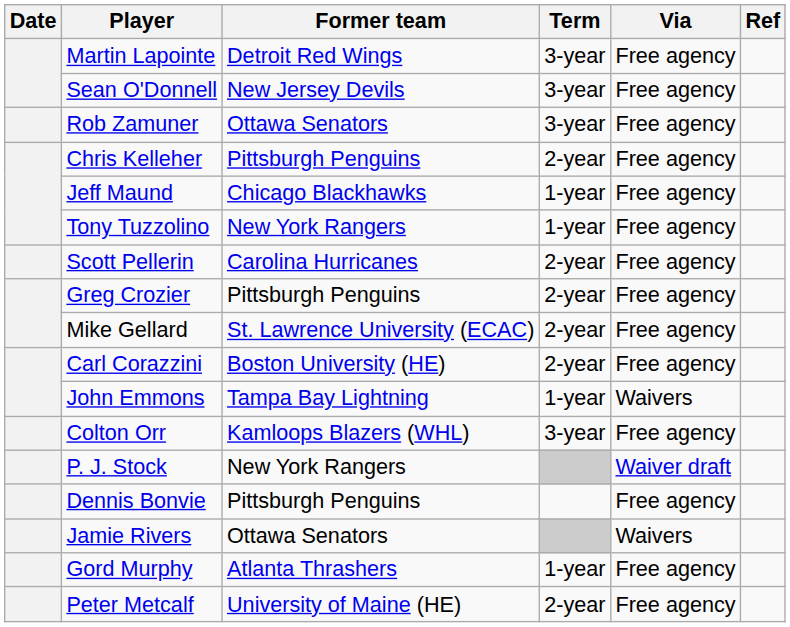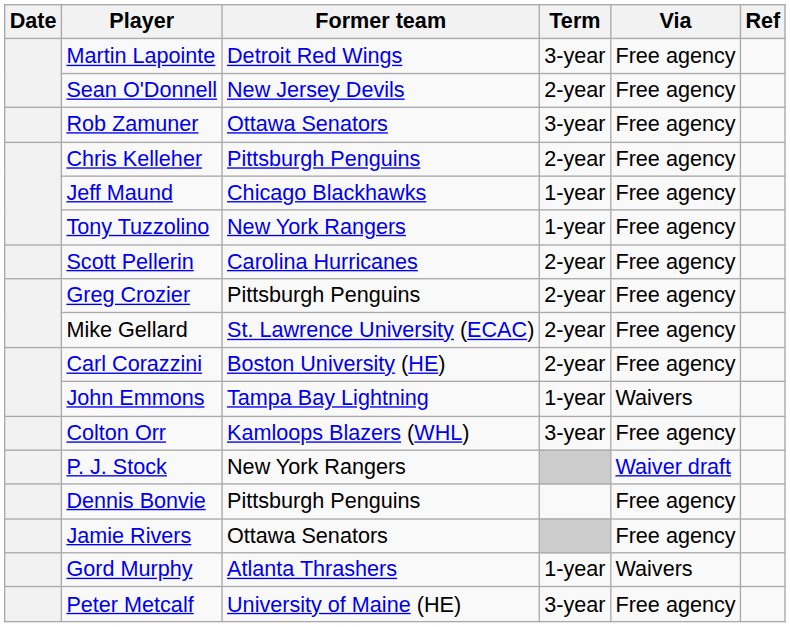(575, 90) 3-year -> (575, 90) 2-year
(654, 535) Waivers -> (675, 535) Free agency
(675, 569) Free agency -> (654, 569) Waivers
(575, 603) 2-year -> (575, 603) 3-year
